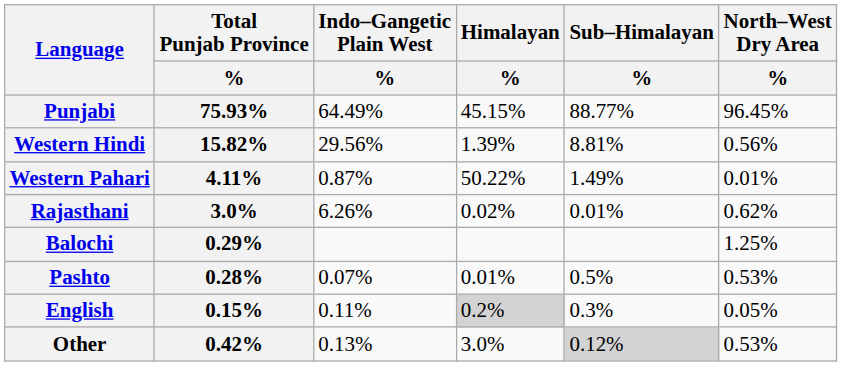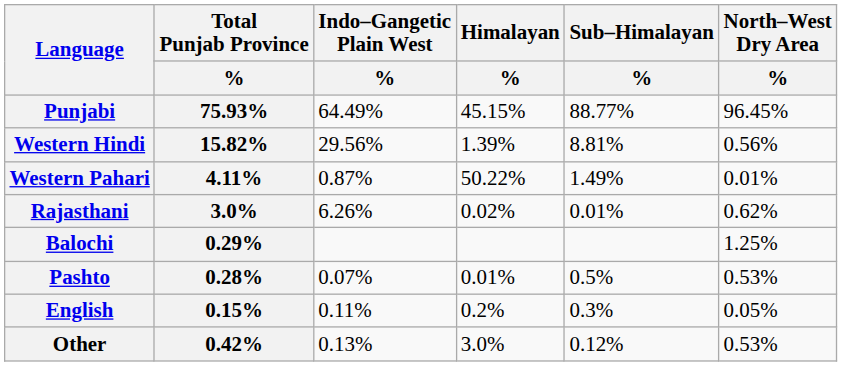(483, 310) lightgrey background -> (483, 310) no background
(596, 343) lightgrey background -> (596, 343) no background
